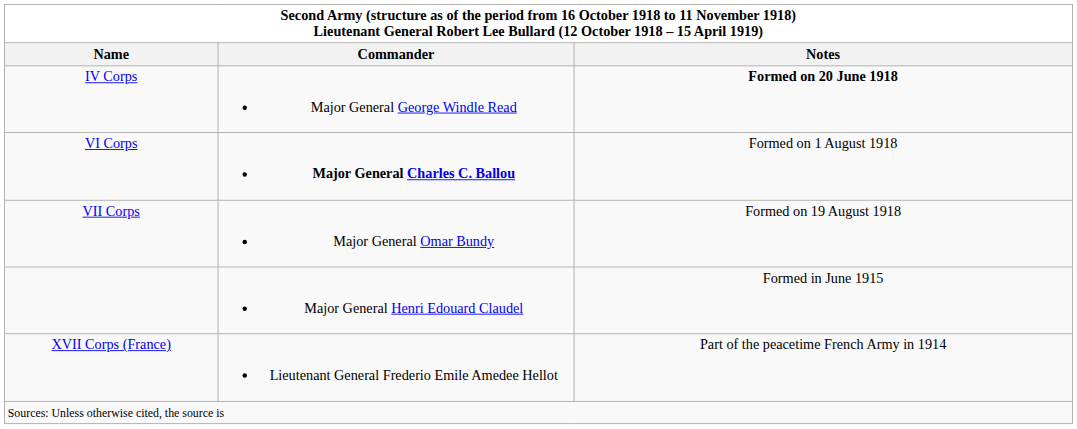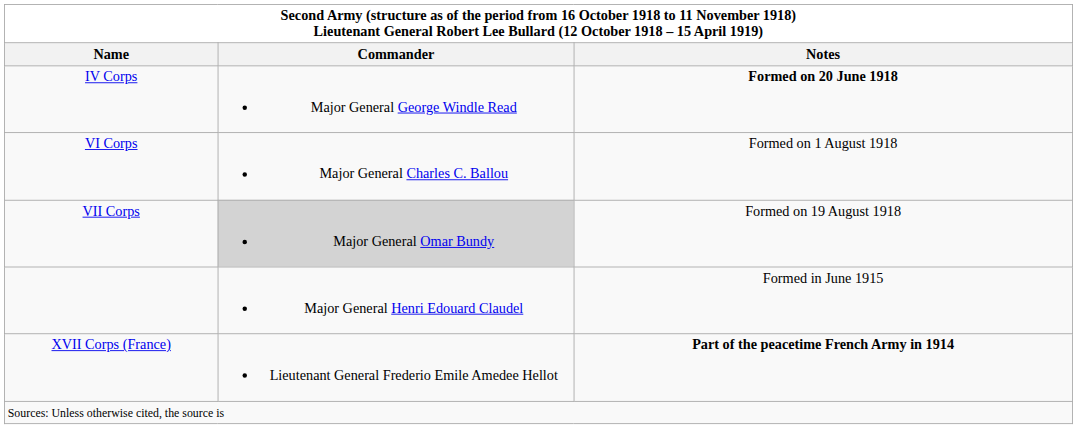(396, 174) bold -> (396, 174) normal
(396, 241) no background -> (396, 241) lightgrey background
(823, 345) normal -> (823, 345) bold
